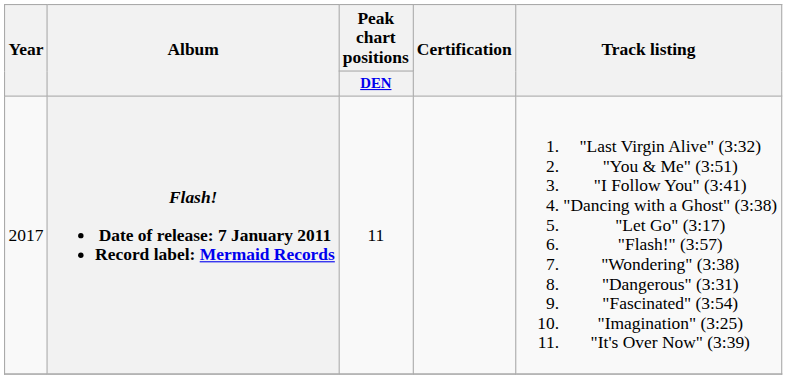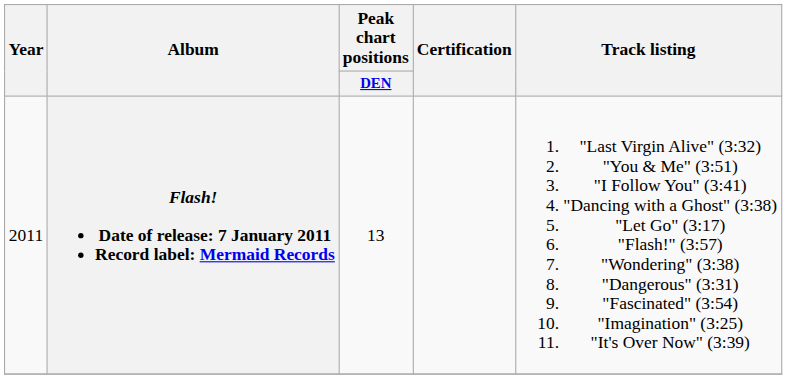(26, 235) 2017 -> (26, 235) 2011
(376, 235) 11 -> (376, 235) 13
